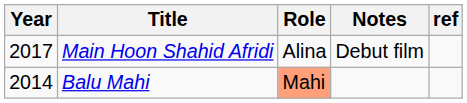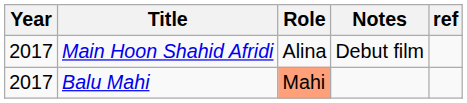(31, 82) 2014 -> (31, 82) 2017
